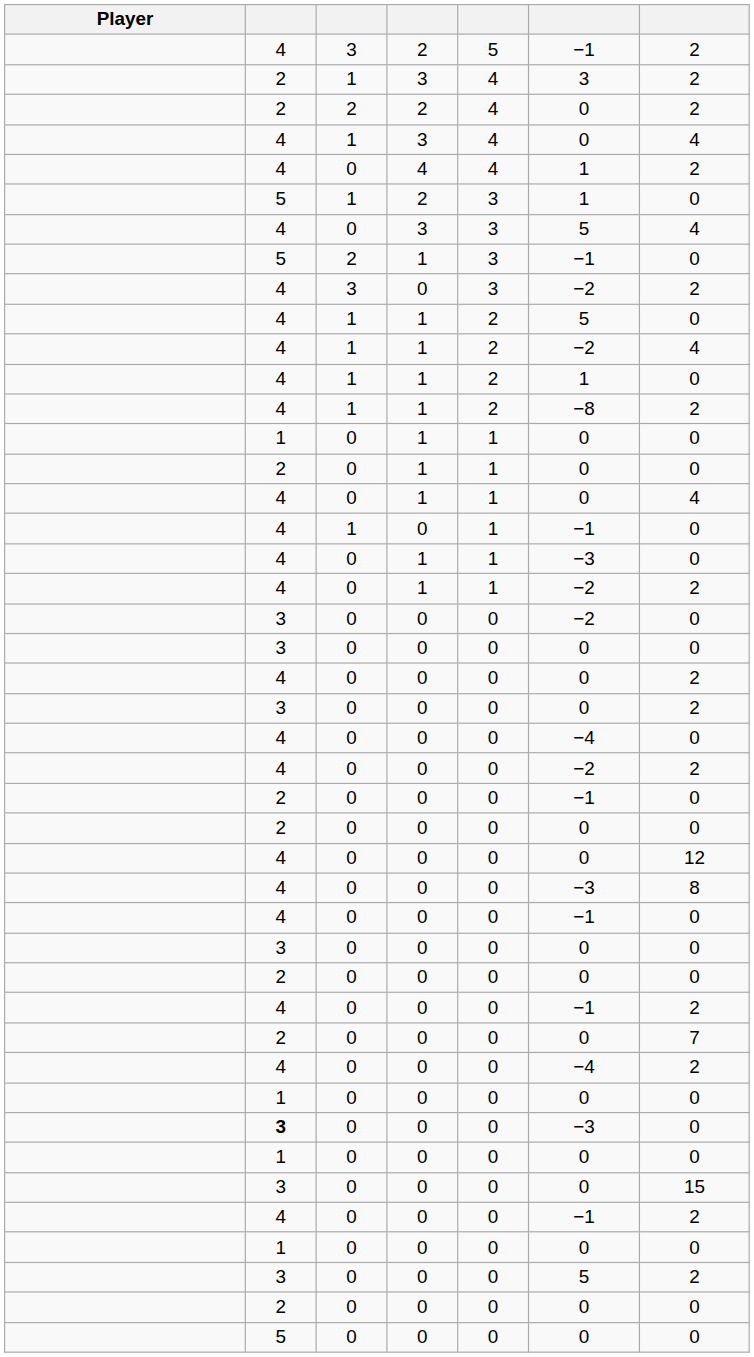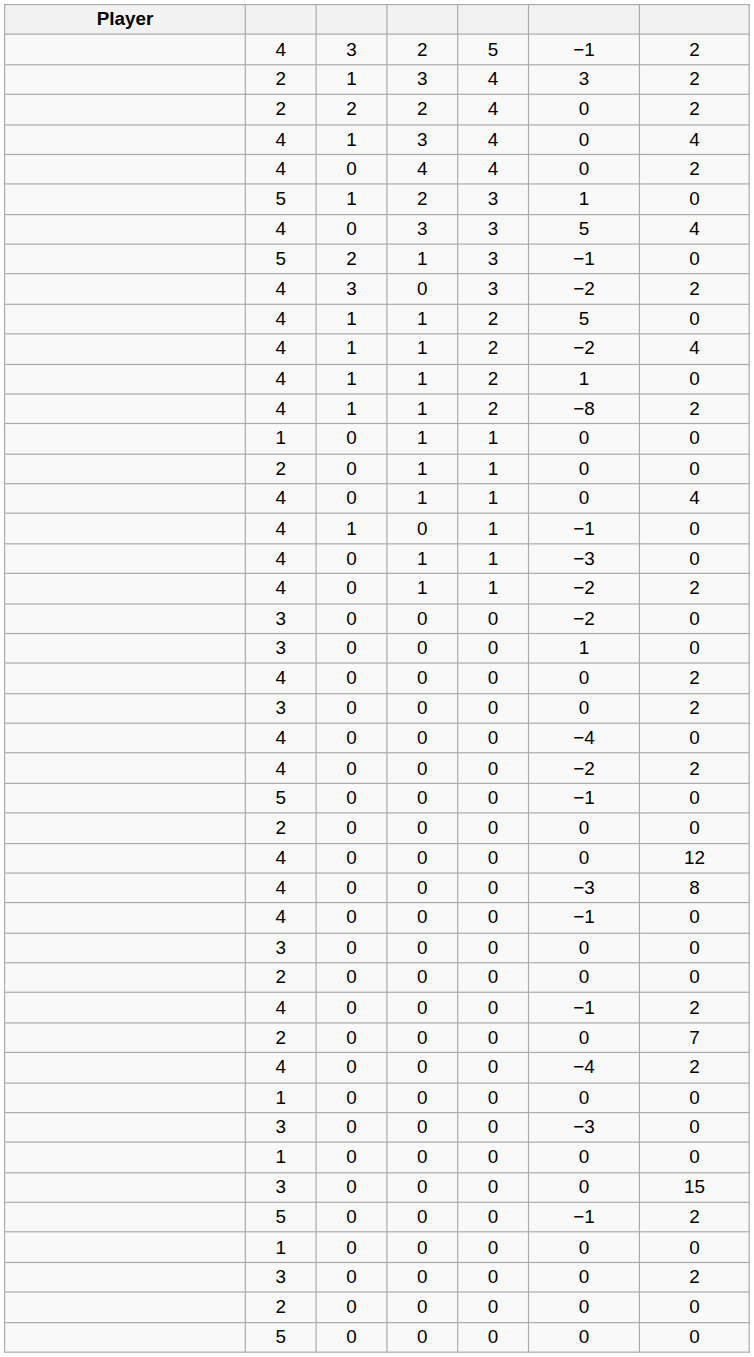(584, 169) 1 -> (584, 169) 0
(584, 648) 0 -> (584, 648) 1
(281, 797) 2 -> (281, 797) 5
(281, 1127) bold -> (281, 1127) normal
(281, 1217) 4 -> (281, 1217) 5
(584, 1277) 5 -> (584, 1277) 0
